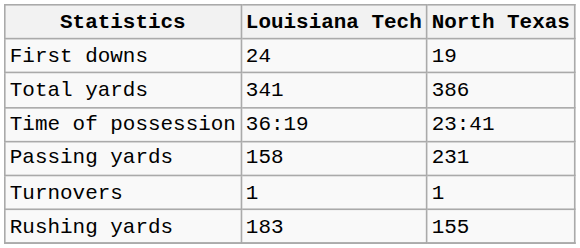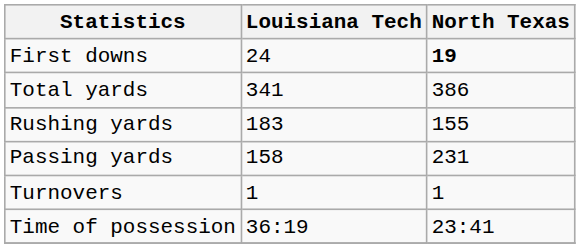(444, 56) normal -> (444, 56) bold
rows swapped: (91, 227) <-> (123, 124)
